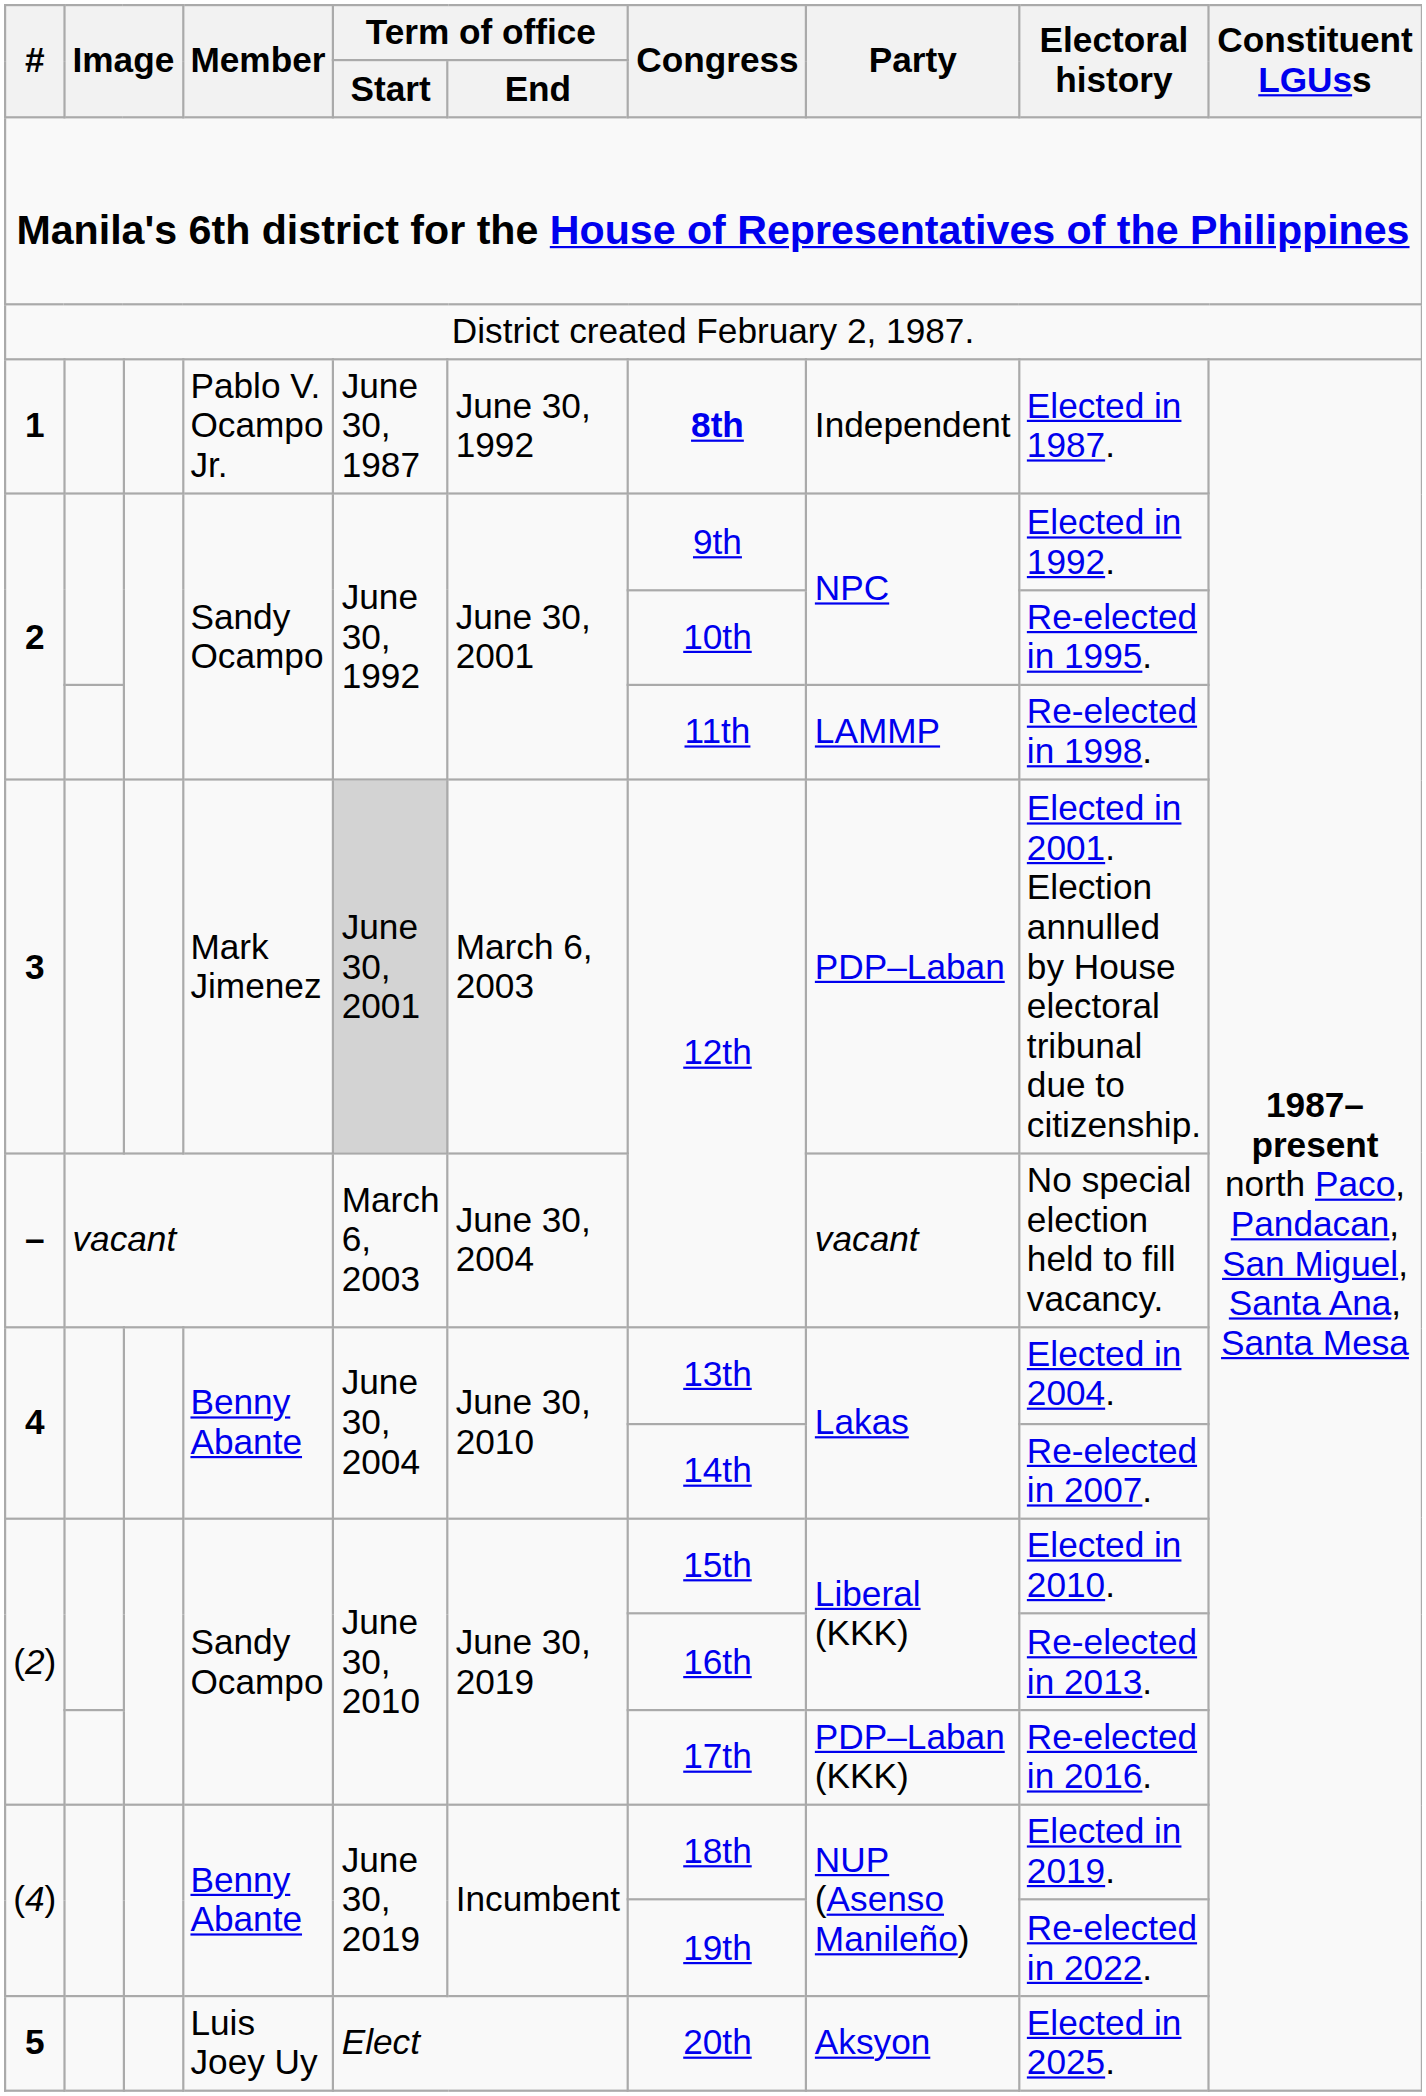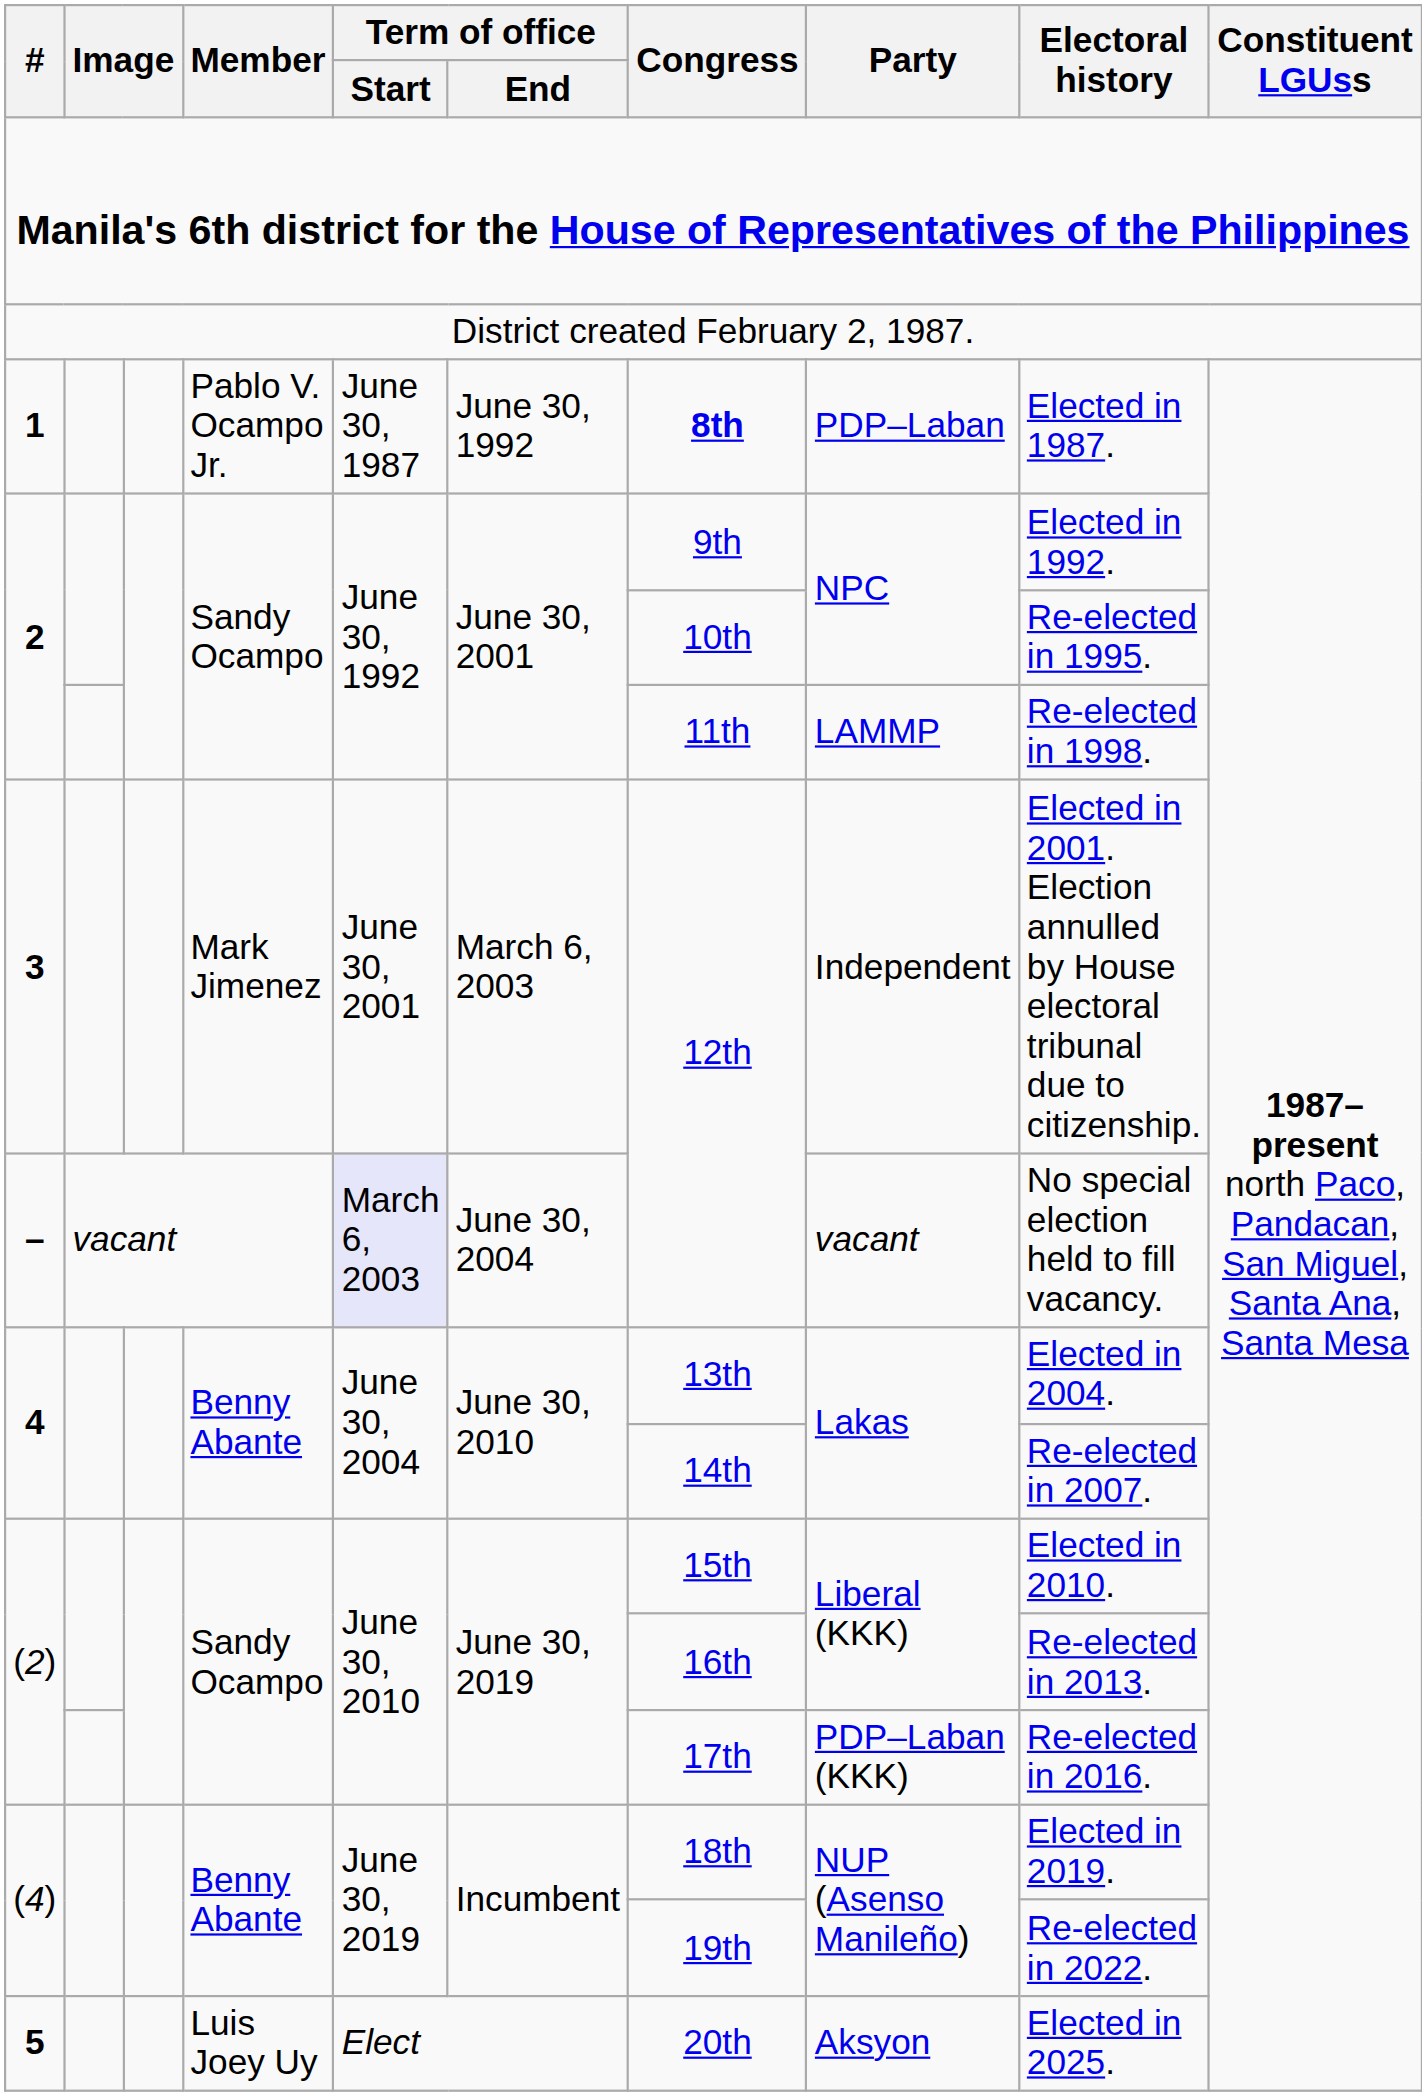(913, 426) Independent -> (910, 426) PDP–Laban
(381, 966) lightgrey background -> (381, 966) no background
(910, 966) PDP–Laban -> (913, 966) Independent
(391, 1239) no background -> (391, 1239) lavender background
